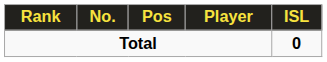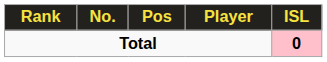(297, 43) no background -> (297, 43) pink background
